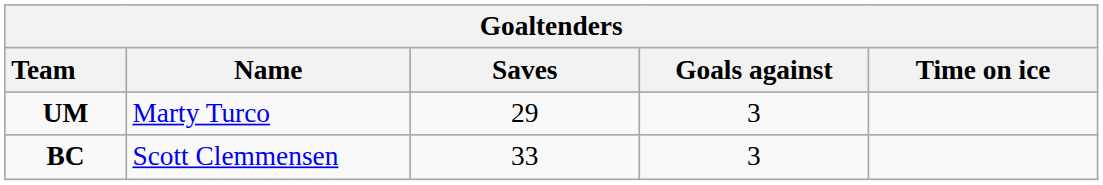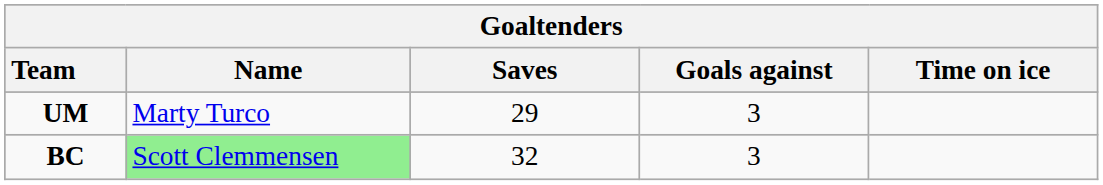(235, 156) no background -> (235, 156) lightgreen background
(525, 156) 33 -> (525, 156) 32
